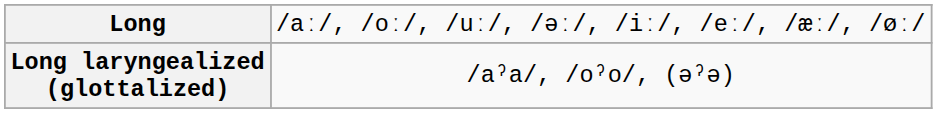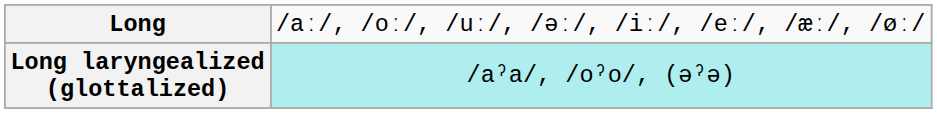(601, 76) no background -> (601, 76) paleturquoise background
